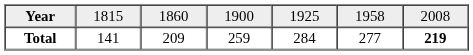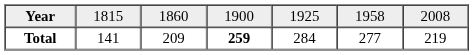(239, 38) normal -> (239, 38) bold
(435, 38) bold -> (435, 38) normal
